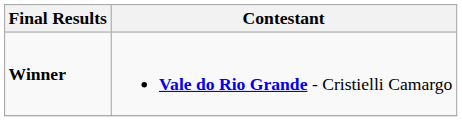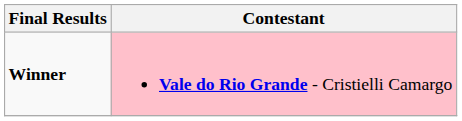(284, 84) no background -> (284, 84) pink background
